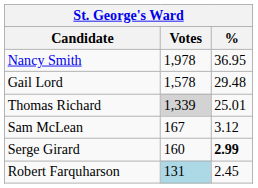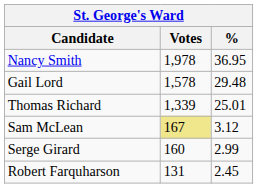(180, 104) lightgrey background -> (180, 104) no background
(174, 127) no background -> (174, 127) khaki background
(227, 149) bold -> (227, 149) normal
(174, 171) lightblue background -> (174, 171) no background
